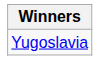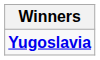(50, 42) normal -> (50, 42) bold
